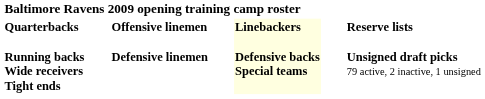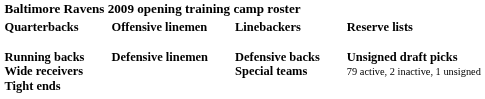(277, 49) lightyellow background -> (277, 49) no background
